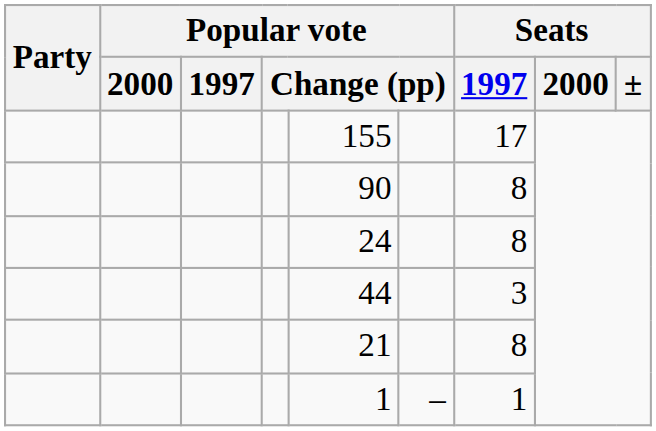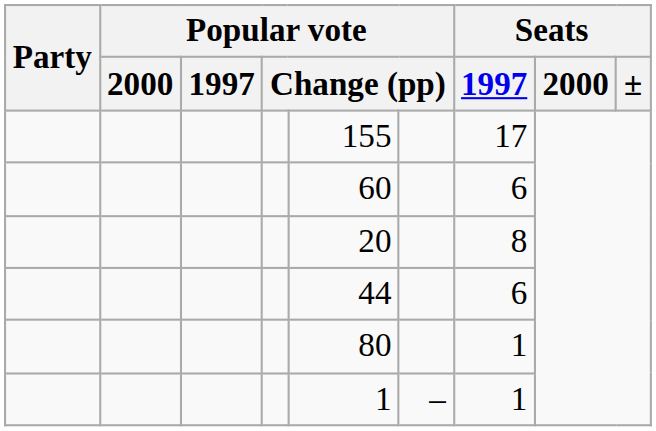(375, 188) 90 -> (375, 188) 60
(519, 188) 8 -> (519, 188) 6
(375, 240) 24 -> (375, 240) 20
(519, 293) 3 -> (519, 293) 6
(375, 345) 21 -> (375, 345) 80
(519, 345) 8 -> (519, 345) 1
